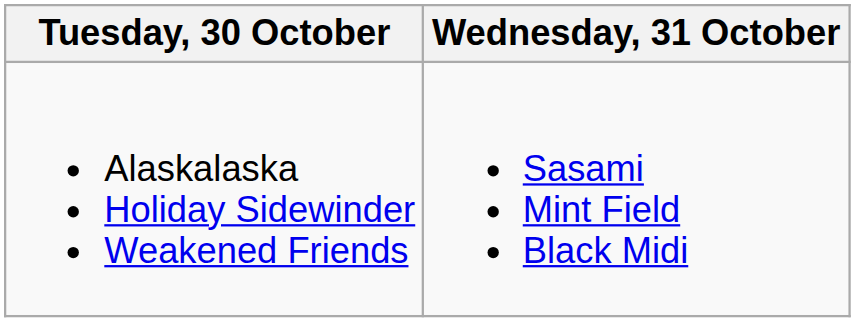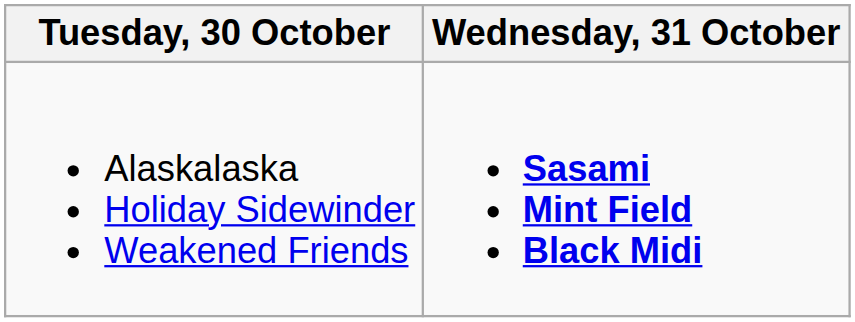(636, 210) normal -> (636, 210) bold
